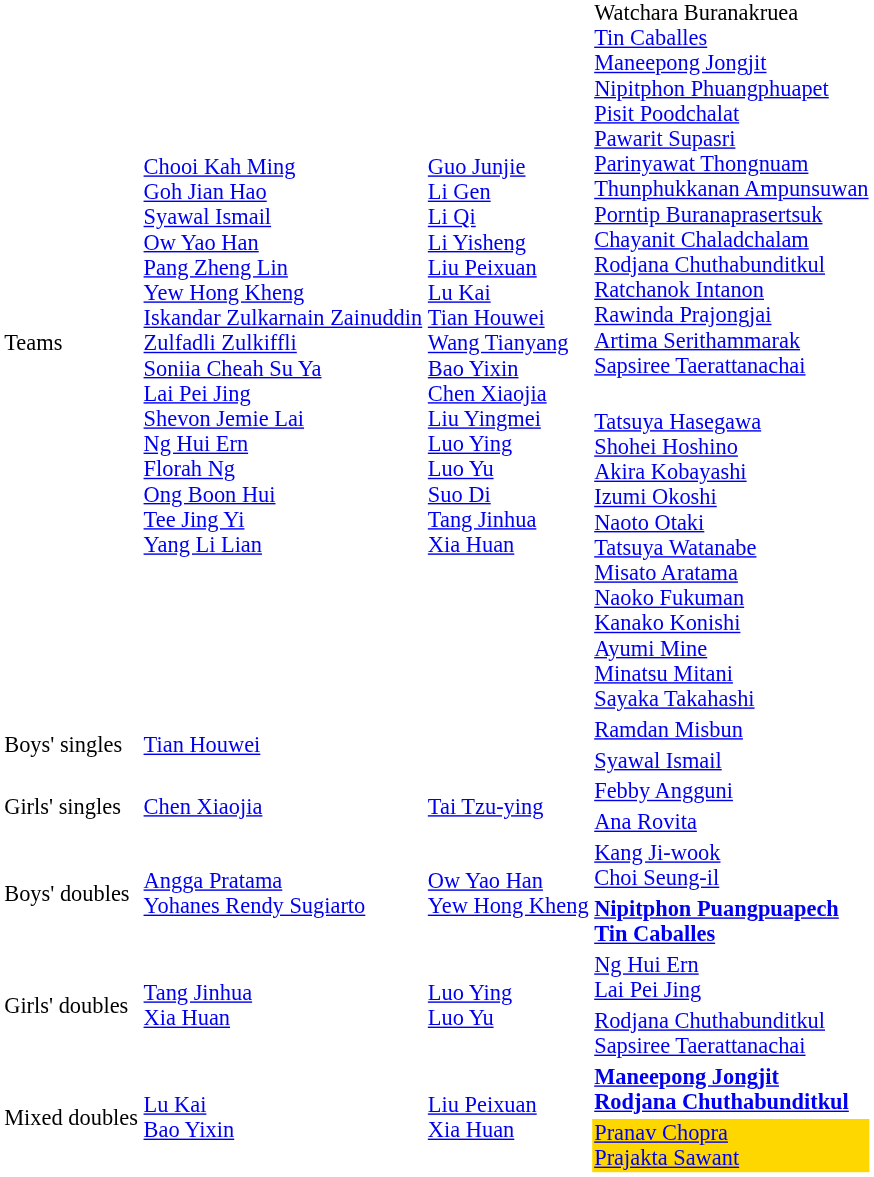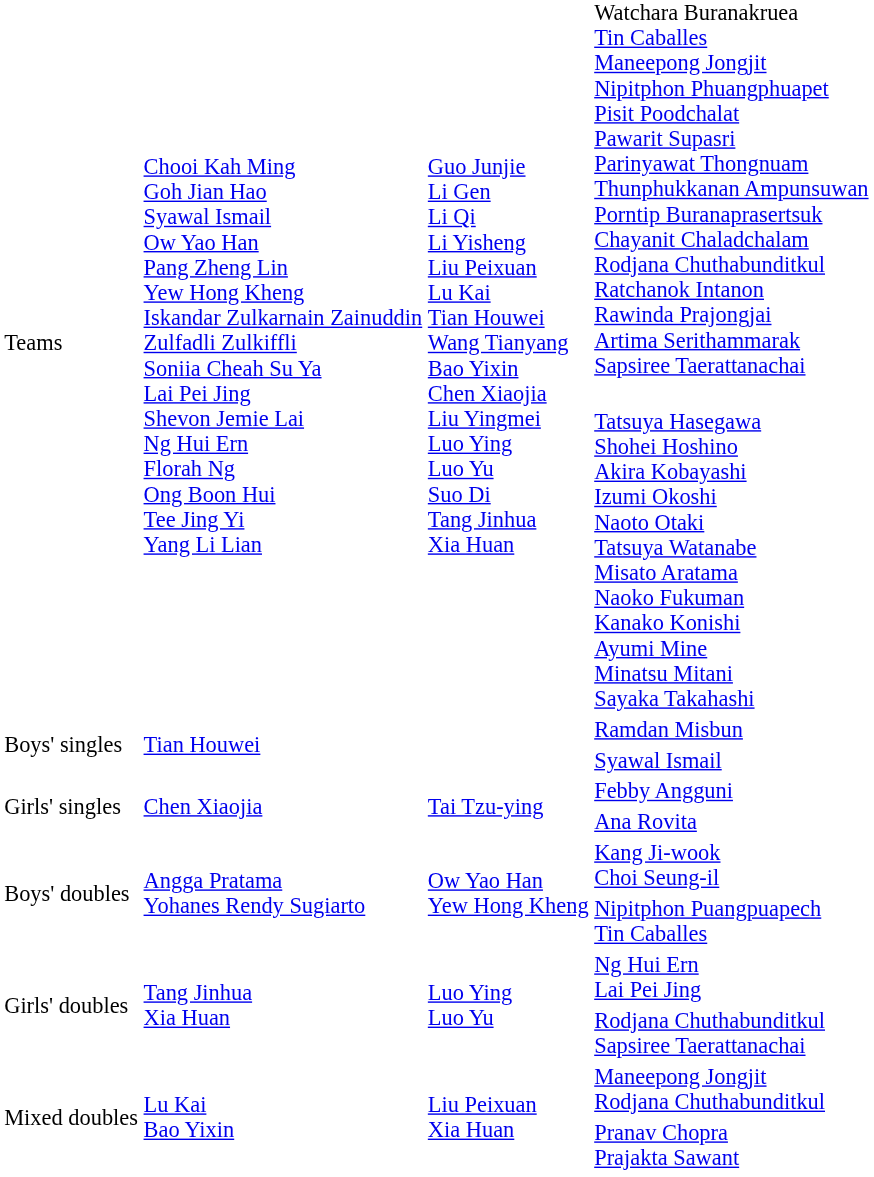(717, 921) bold -> (708, 921) normal
(722, 1089) bold -> (710, 1089) normal
(667, 1145) gold background -> (667, 1145) no background
